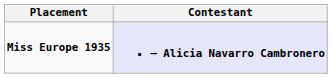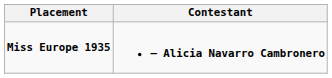(220, 54) lavender background -> (220, 54) no background
